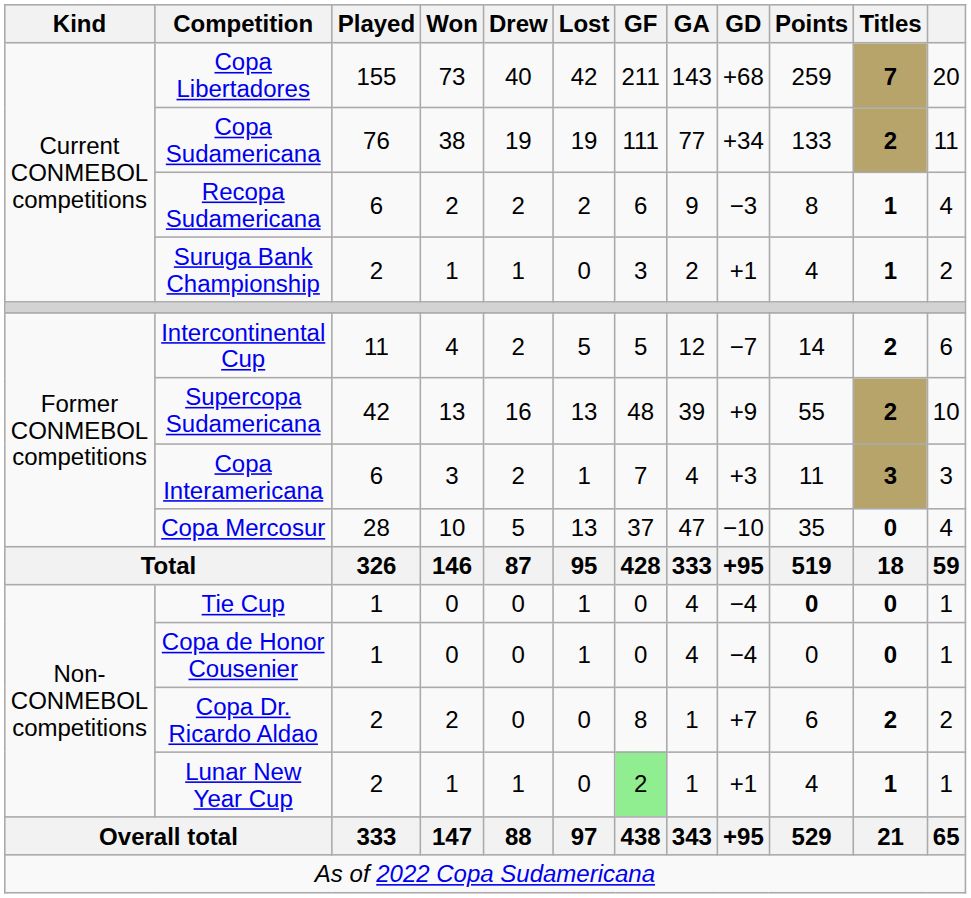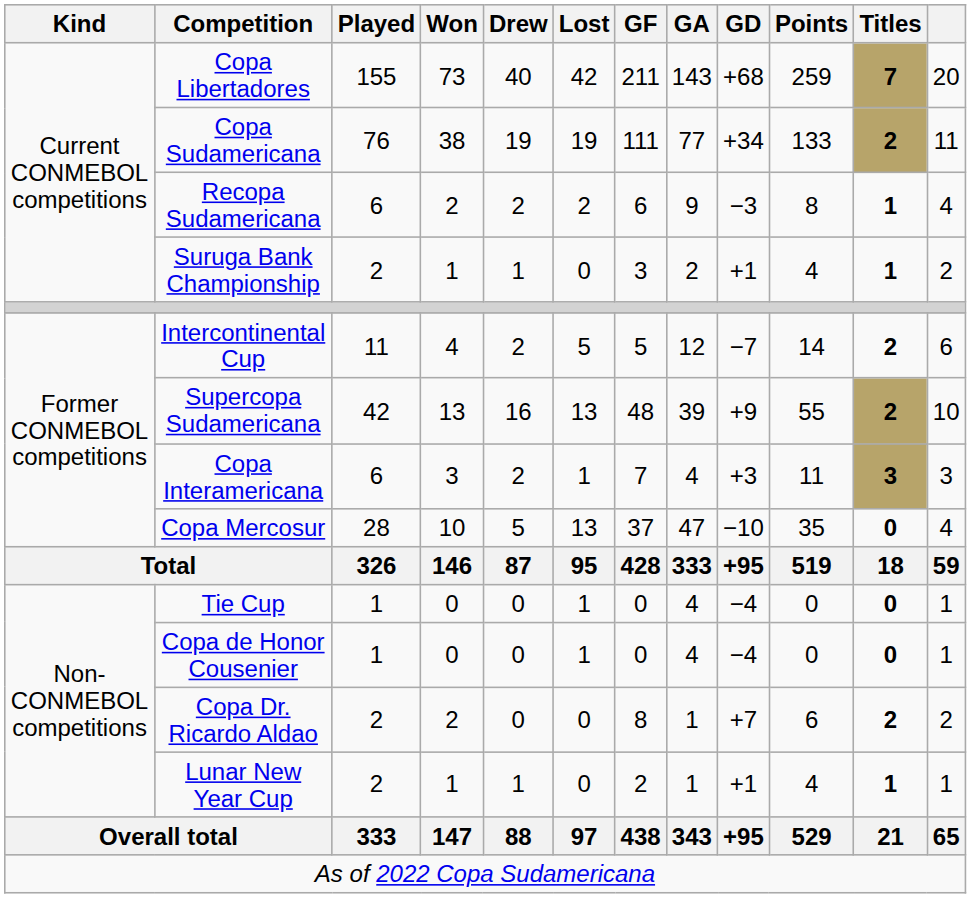(812, 603) bold -> (812, 603) normal
(641, 785) lightgreen background -> (641, 785) no background
